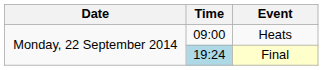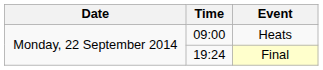(209, 55) lightblue background -> (209, 55) no background
